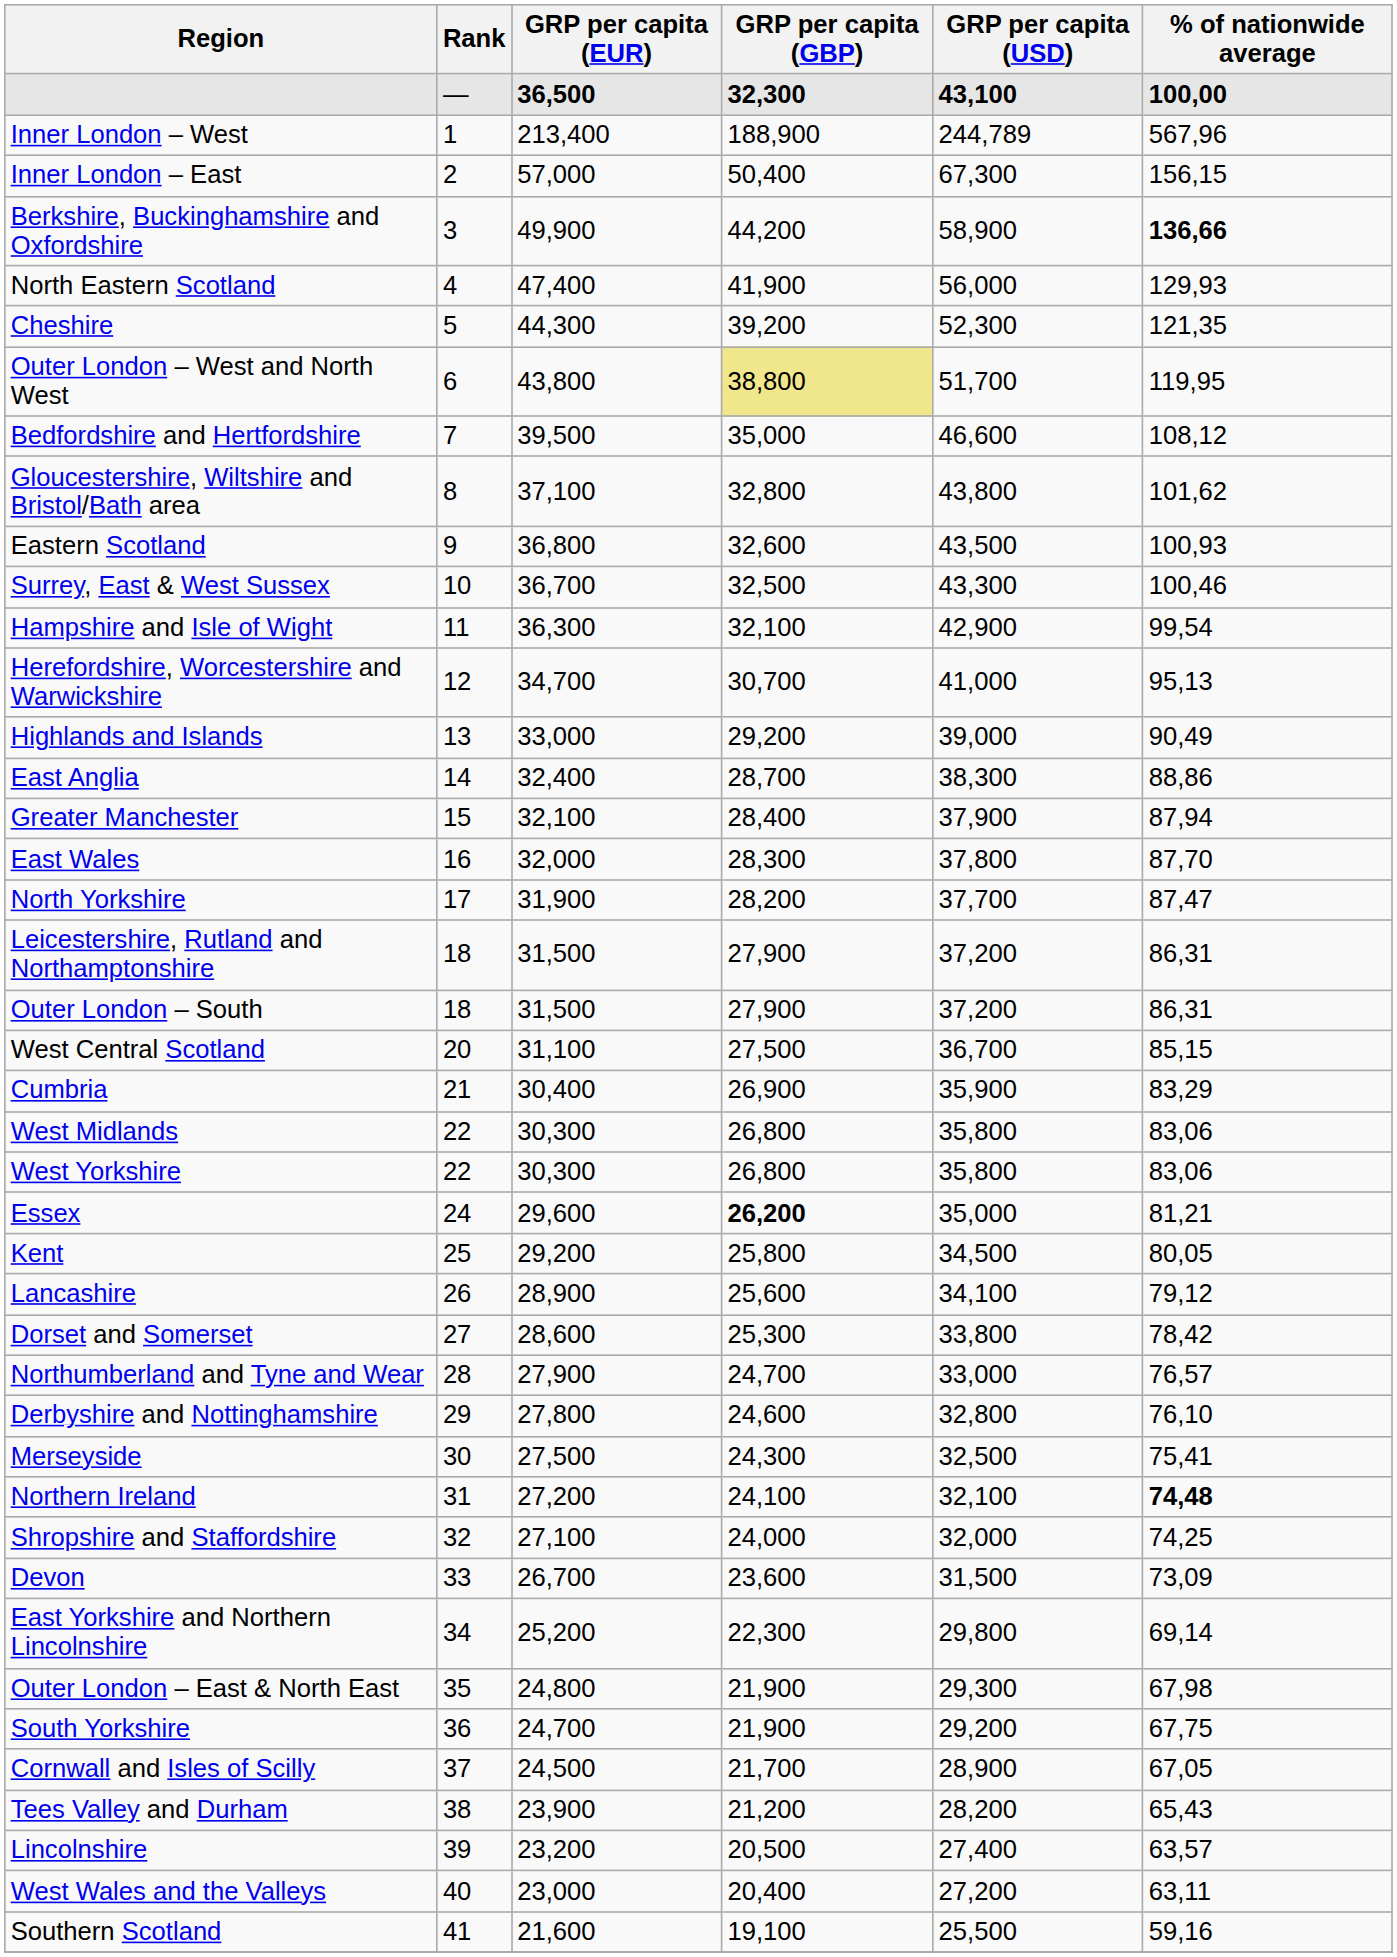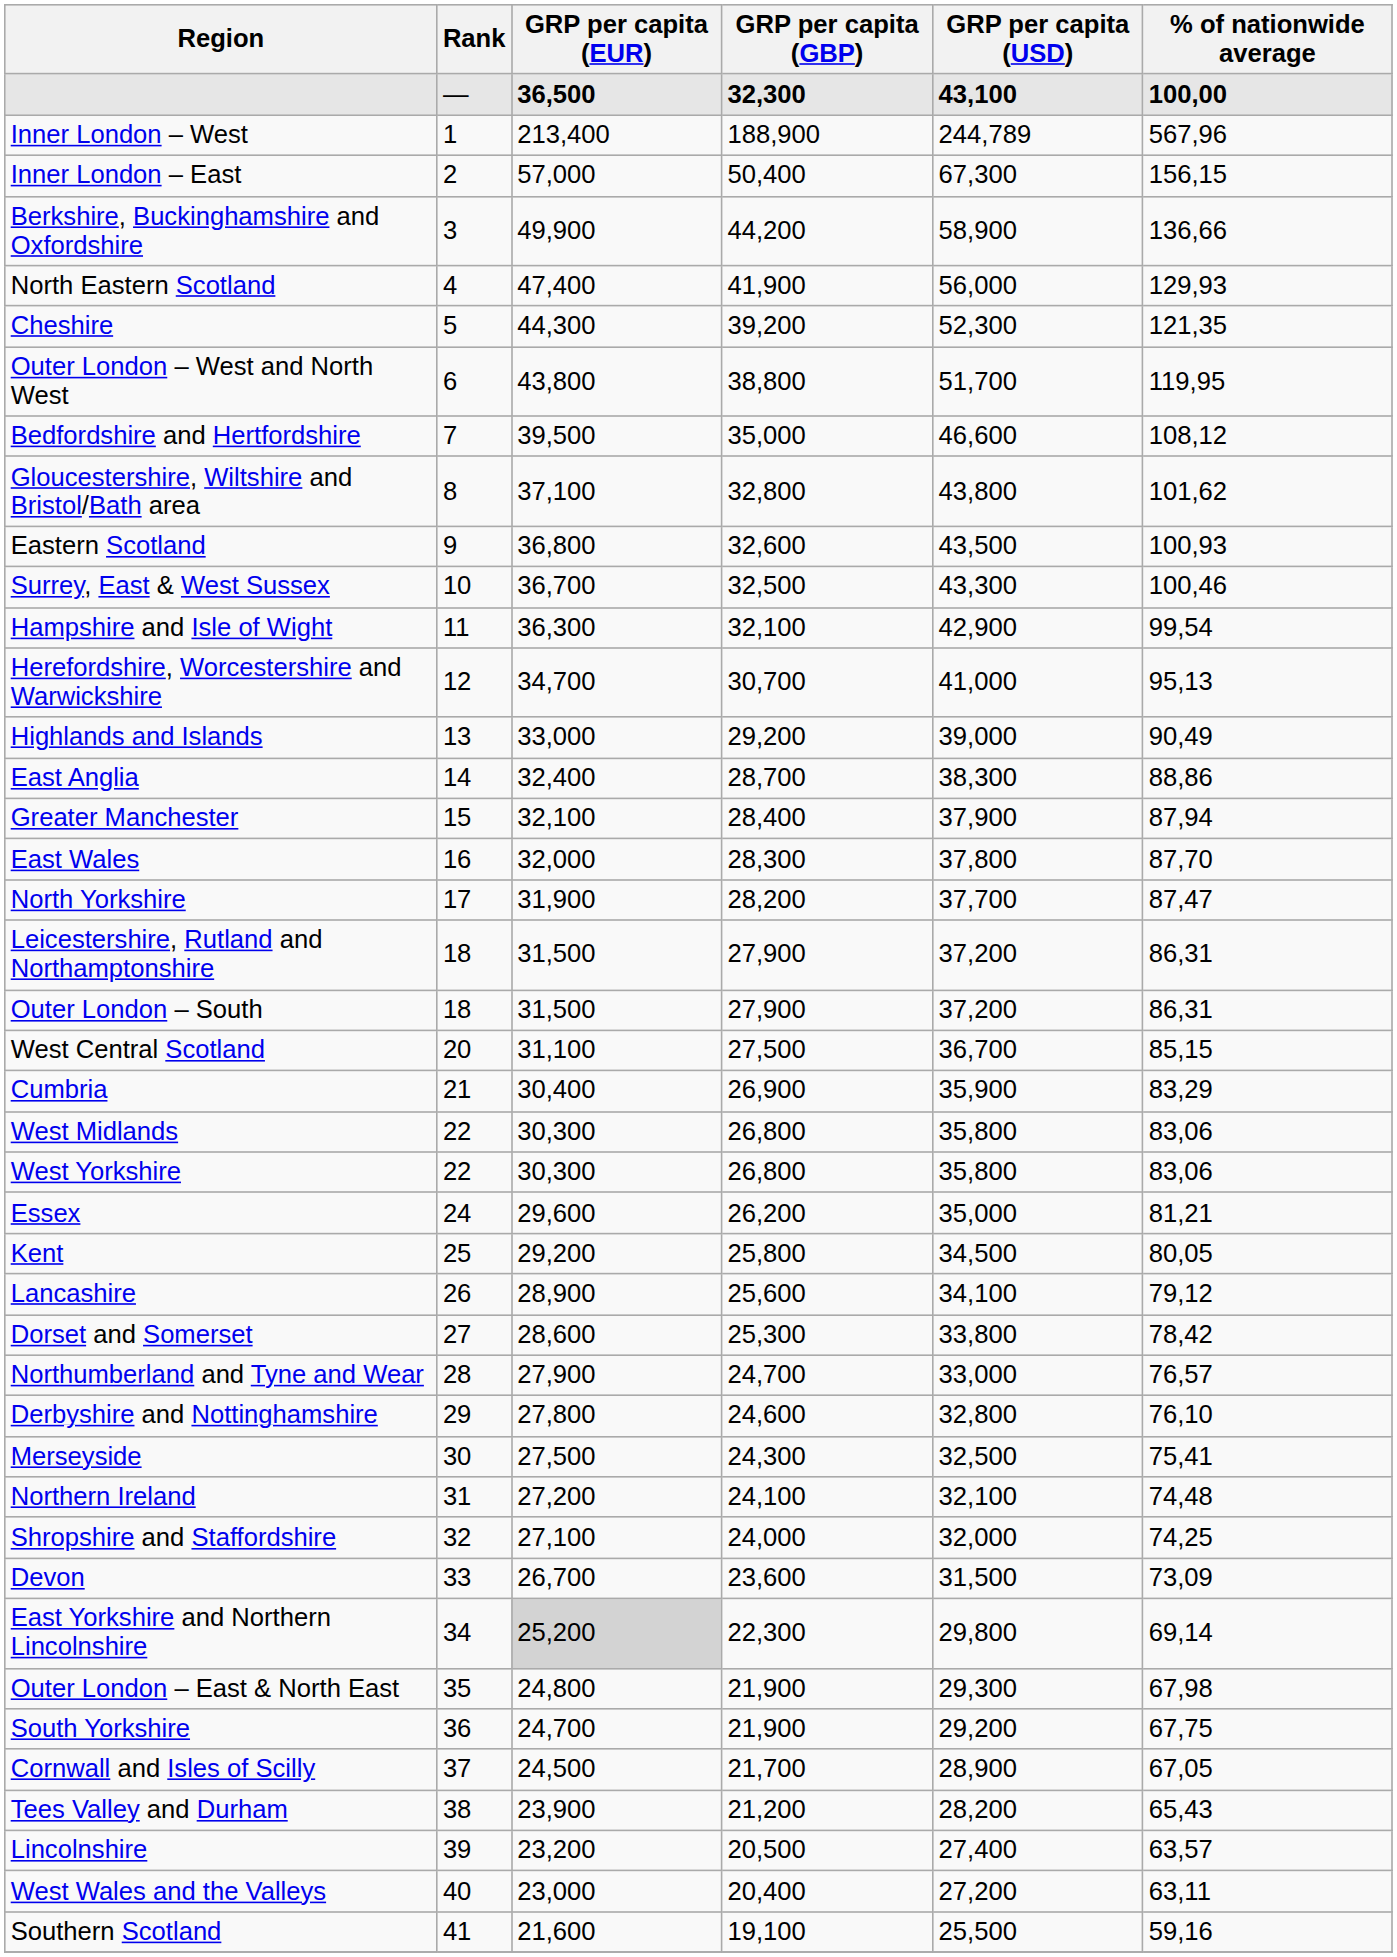(1188, 230) bold -> (1188, 230) normal
(767, 380) khaki background -> (767, 380) no background
(767, 1212) bold -> (767, 1212) normal
(1181, 1496) bold -> (1181, 1496) normal
(556, 1632) no background -> (556, 1632) lightgrey background
